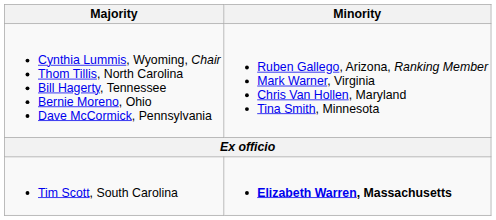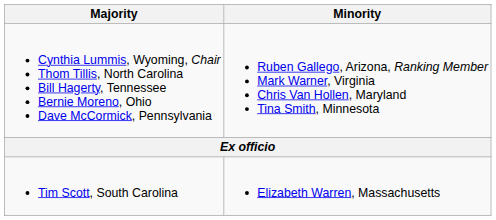(357, 193) bold -> (357, 193) normal
